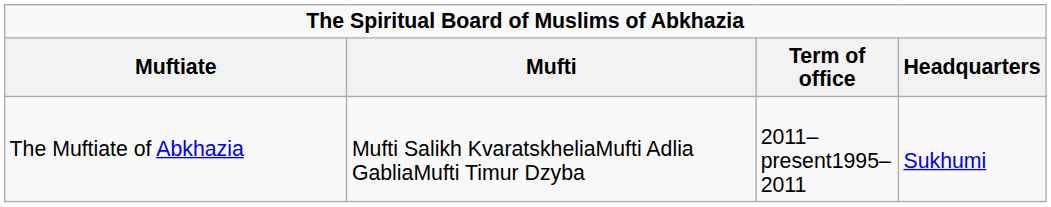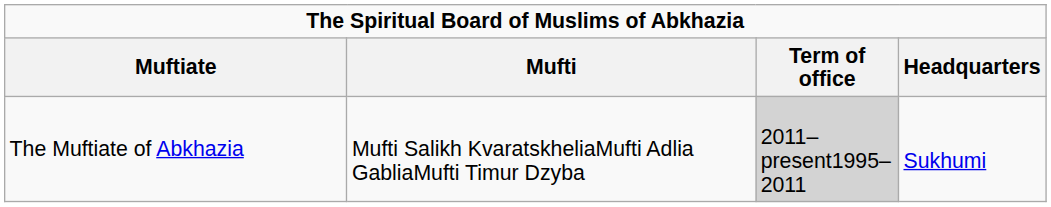(826, 160) no background -> (826, 160) lightgrey background
